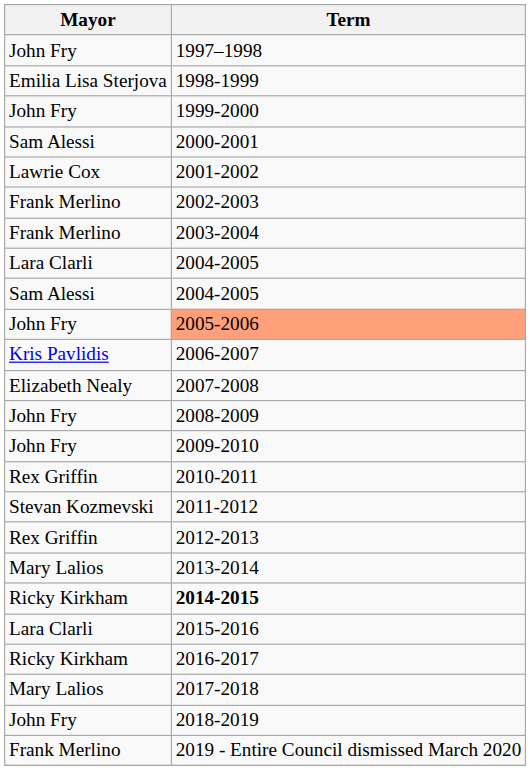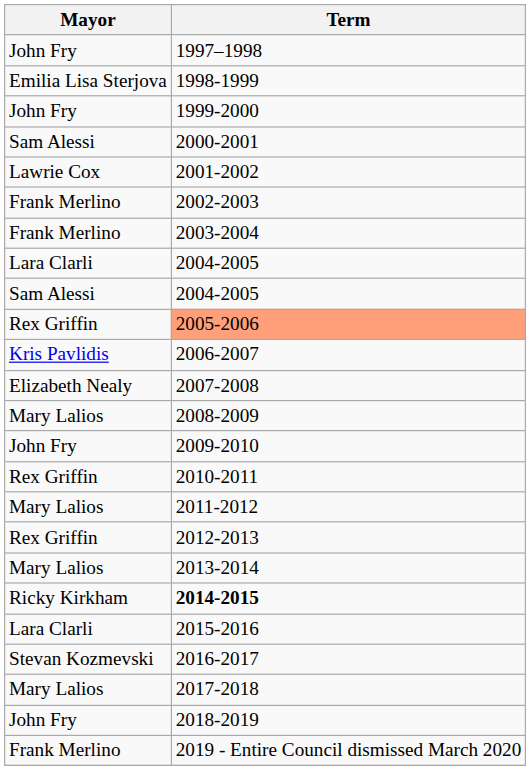(43, 324) John Fry -> (53, 324) Rex Griffin
(43, 415) John Fry -> (56, 415) Mary Lalios
(81, 506) Stevan Kozmevski -> (56, 506) Mary Lalios
(68, 659) Ricky Kirkham -> (81, 659) Stevan Kozmevski
